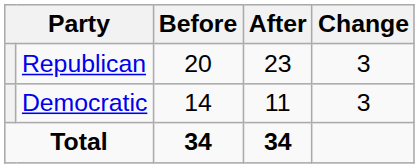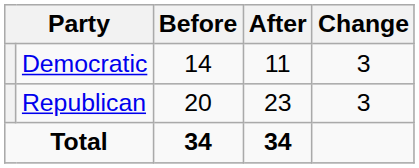rows swapped: (84, 63) <-> (85, 102)
